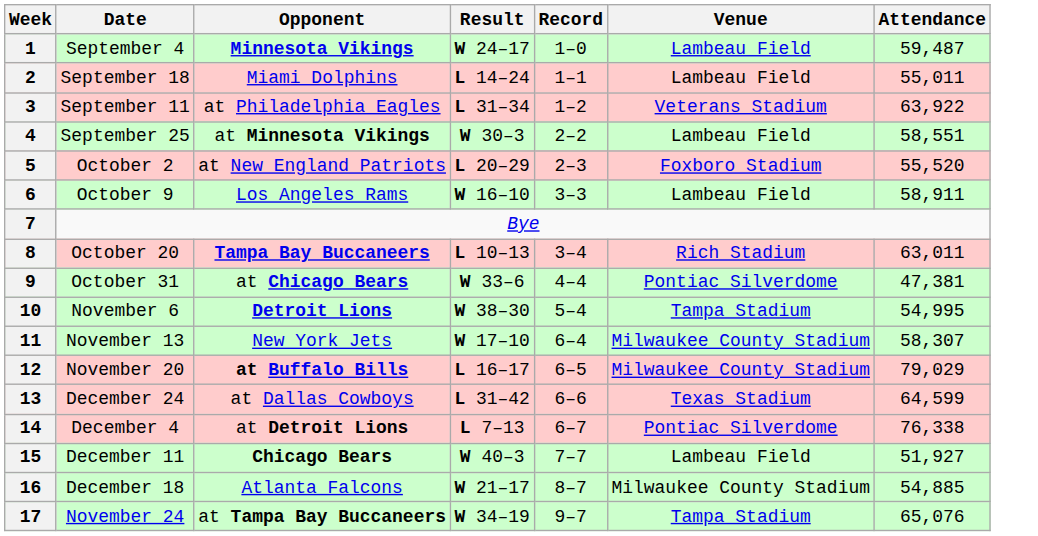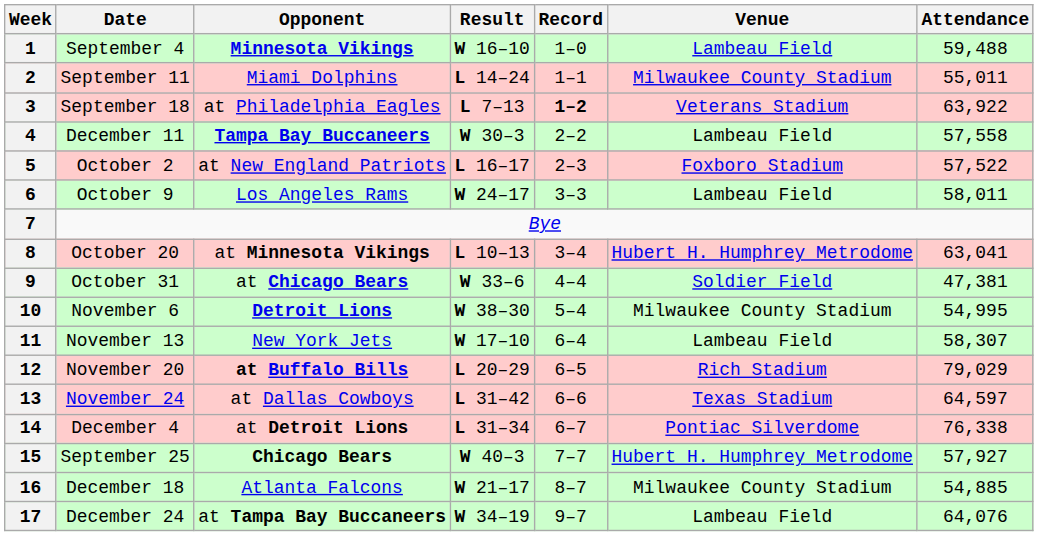(492, 49) W 24–17 -> (492, 49) W 16–10
(932, 49) 59,487 -> (975, 49) 59,488
(125, 78) September 18 -> (125, 78) September 11
(741, 78) Lambeau Field -> (762, 78) Milwaukee County Stadium
(125, 107) September 11 -> (125, 107) September 18
(492, 107) L 31–34 -> (492, 107) L 7–13
(571, 107) normal -> (571, 107) bold
(125, 136) September 25 -> (125, 136) December 11
(322, 136) at Minnesota Vikings -> (322, 136) Tampa Bay Buccaneers
(932, 136) 58,551 -> (975, 136) 57,558
(492, 166) L 20–29 -> (492, 166) L 16–17
(932, 166) 55,520 -> (975, 166) 57,522
(492, 195) W 16–10 -> (492, 195) W 24–17
(932, 195) 58,911 -> (975, 195) 58,011
(322, 253) Tampa Bay Buccaneers -> (322, 253) at Minnesota Vikings
(741, 253) Rich Stadium -> (762, 253) Hubert H. Humphrey Metrodome
(932, 253) 63,011 -> (975, 253) 63,041
(741, 282) Pontiac Silverdome -> (762, 282) Soldier Field
(741, 312) Tampa Stadium -> (762, 312) Milwaukee County Stadium
(741, 341) Milwaukee County Stadium -> (762, 341) Lambeau Field
(492, 370) L 16–17 -> (492, 370) L 20–29
(741, 370) Milwaukee County Stadium -> (762, 370) Rich Stadium
(125, 399) December 24 -> (125, 399) November 24
(932, 399) 64,599 -> (975, 399) 64,597
(492, 429) L 7–13 -> (492, 429) L 31–34
(125, 458) December 11 -> (125, 458) September 25
(741, 458) Lambeau Field -> (762, 458) Hubert H. Humphrey Metrodome
(932, 458) 51,927 -> (975, 458) 57,927
(125, 516) November 24 -> (125, 516) December 24
(741, 516) Tampa Stadium -> (762, 516) Lambeau Field
(932, 516) 65,076 -> (975, 516) 64,076
